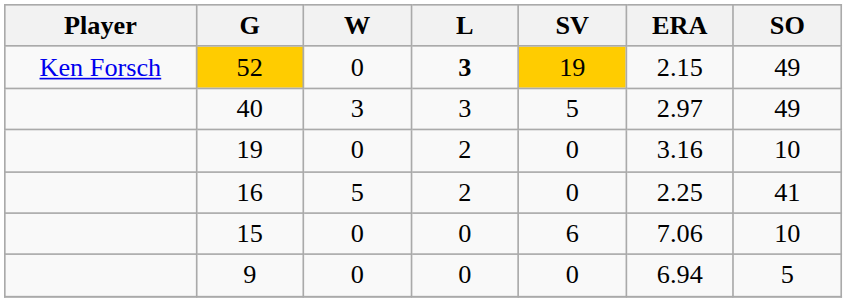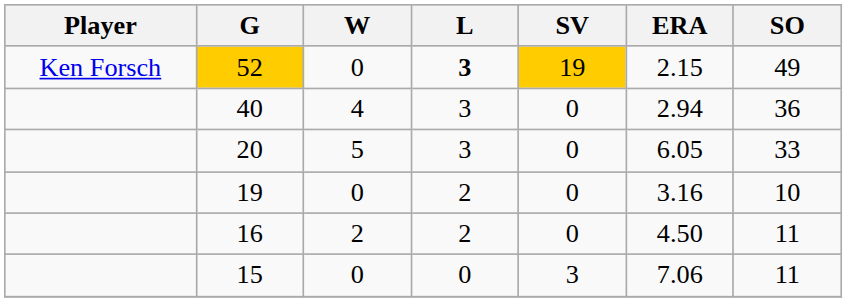(357, 108) 3 -> (357, 108) 4
(572, 108) 5 -> (572, 108) 0
(680, 108) 2.97 -> (680, 108) 2.94
(787, 108) 49 -> (787, 108) 36
+ row: (250, 150)
(357, 191) 5 -> (357, 233) 2
(680, 191) 2.25 -> (680, 233) 4.50
(787, 191) 41 -> (787, 233) 11
(572, 233) 6 -> (572, 274) 3
(787, 233) 10 -> (787, 274) 11
- row: (250, 274)
